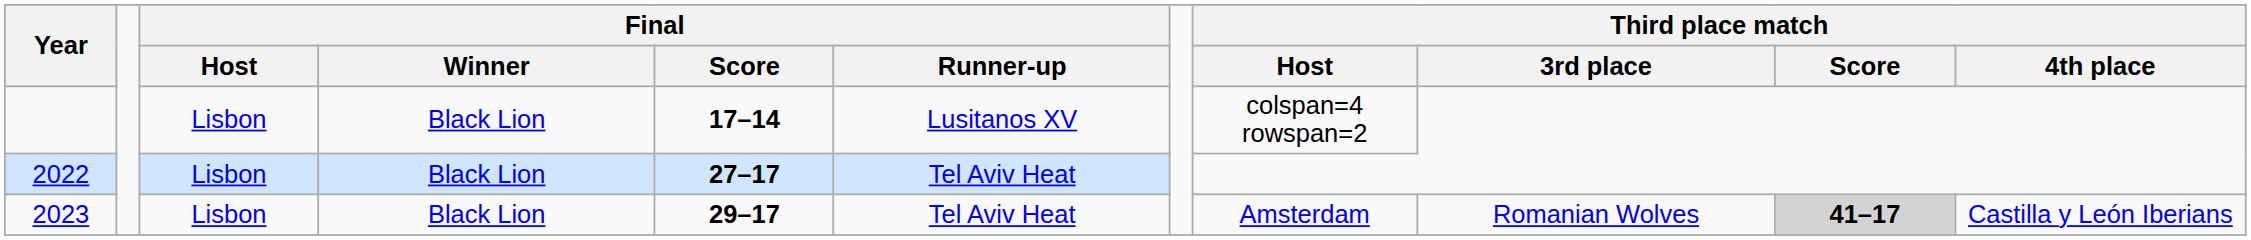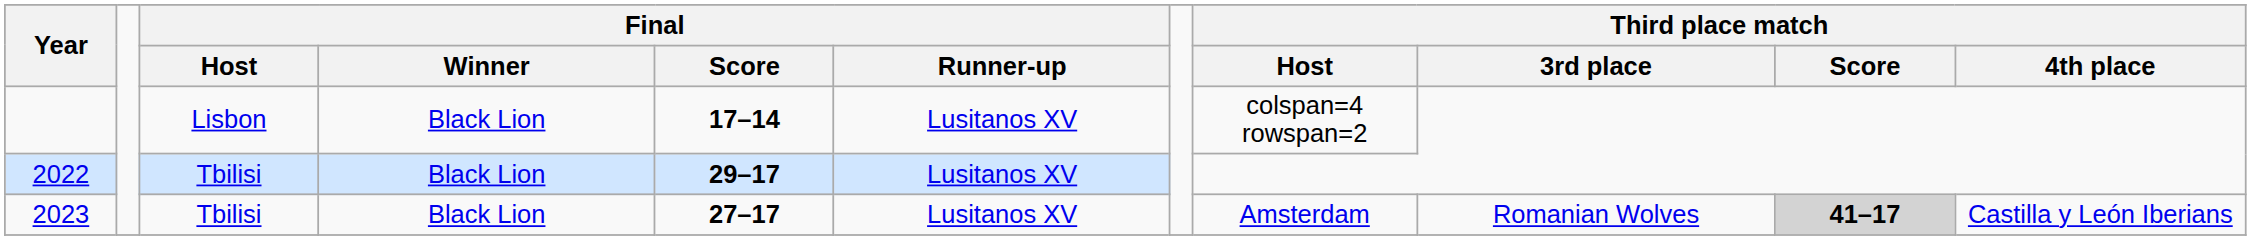(229, 175) Lisbon -> (229, 175) Tbilisi
(744, 175) 27–17 -> (744, 175) 29–17
(1002, 175) Tel Aviv Heat -> (1002, 175) Lusitanos XV
(229, 215) Lisbon -> (229, 215) Tbilisi
(744, 215) 29–17 -> (744, 215) 27–17
(1002, 215) Tel Aviv Heat -> (1002, 215) Lusitanos XV
